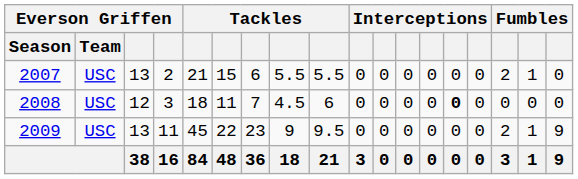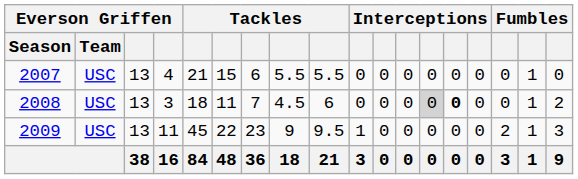(168, 75) 2 -> (168, 75) 4
(505, 75) 2 -> (505, 75) 0
(139, 103) 12 -> (139, 103) 13
(432, 103) no background -> (432, 103) lightgrey background
(532, 103) 0 -> (532, 103) 1
(559, 103) 0 -> (559, 103) 2
(360, 131) 0 -> (360, 131) 1
(559, 131) 9 -> (559, 131) 3
